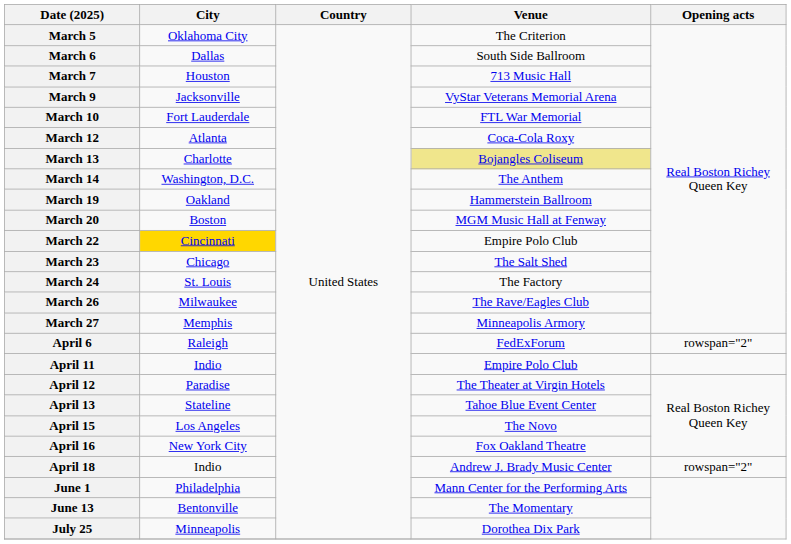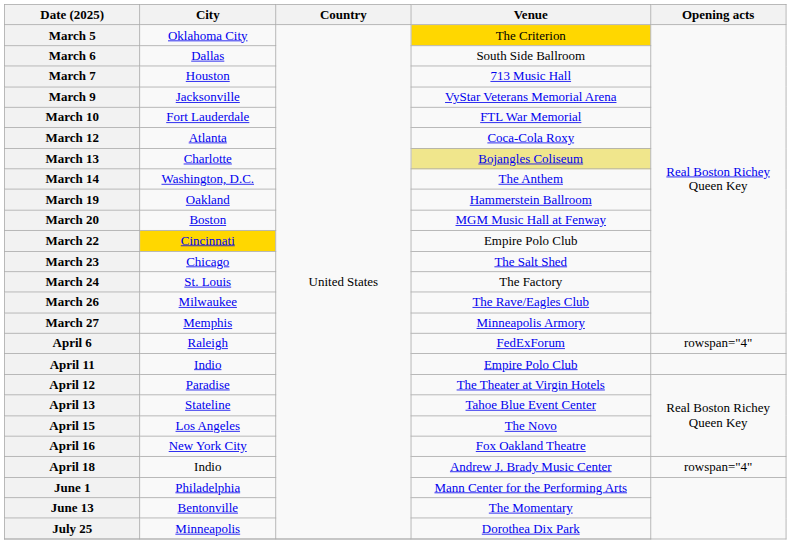(531, 35) no background -> (531, 35) gold background
(718, 343) rowspan="2" -> (718, 343) rowspan="4"
(718, 466) rowspan="2" -> (718, 466) rowspan="4"
